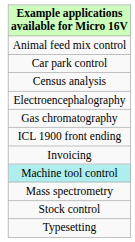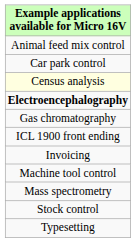(69, 81) no background -> (68, 81) lightyellow background
(69, 100) normal -> (68, 100) bold
(69, 173) paleturquoise background -> (68, 173) no background
